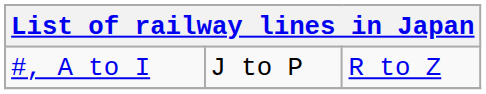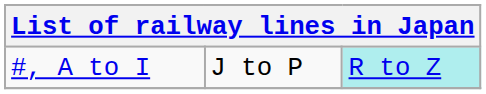(395, 68) no background -> (395, 68) paleturquoise background
